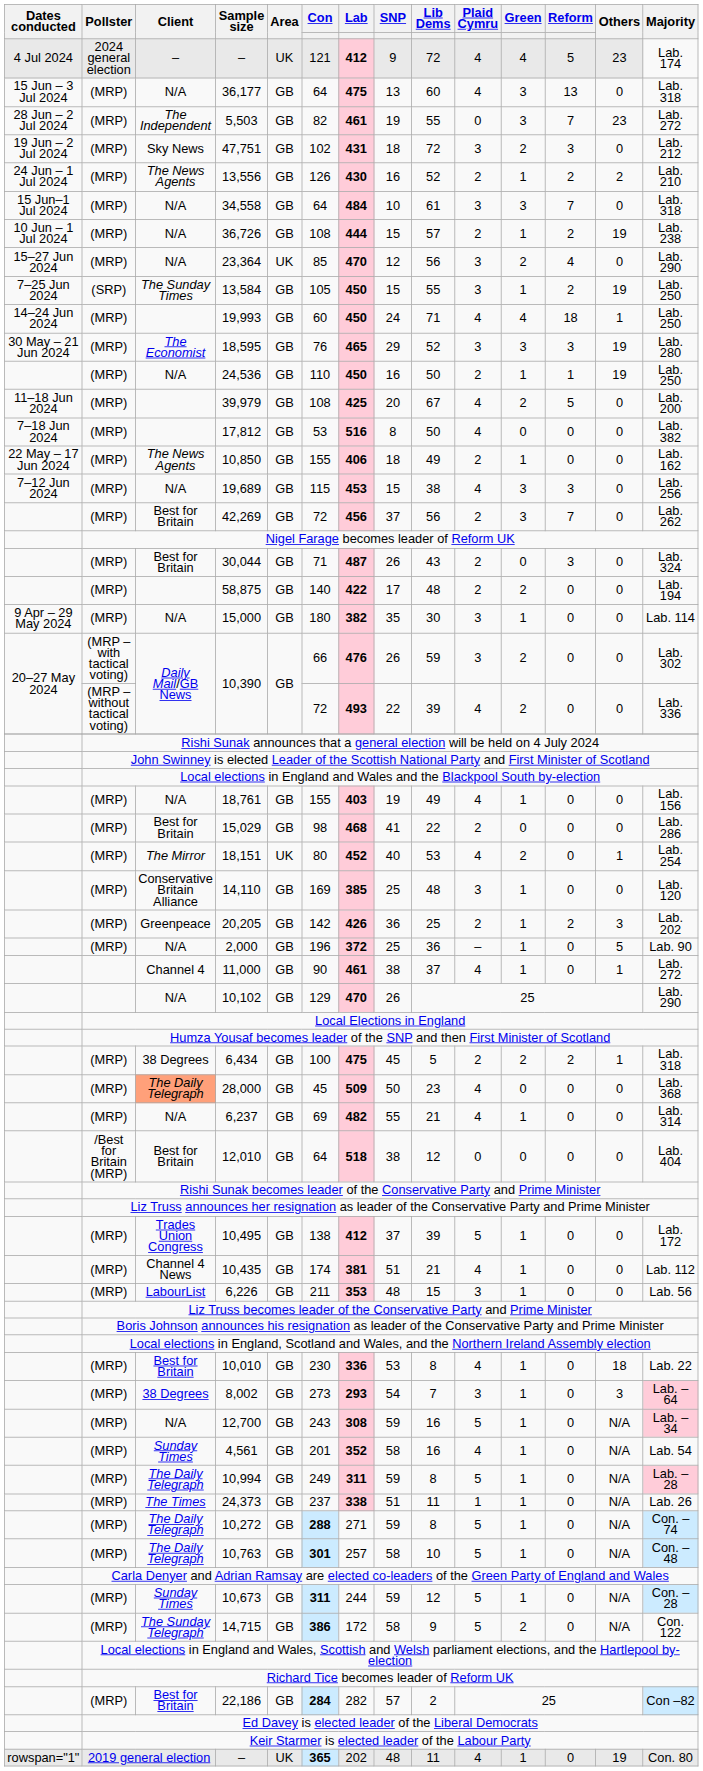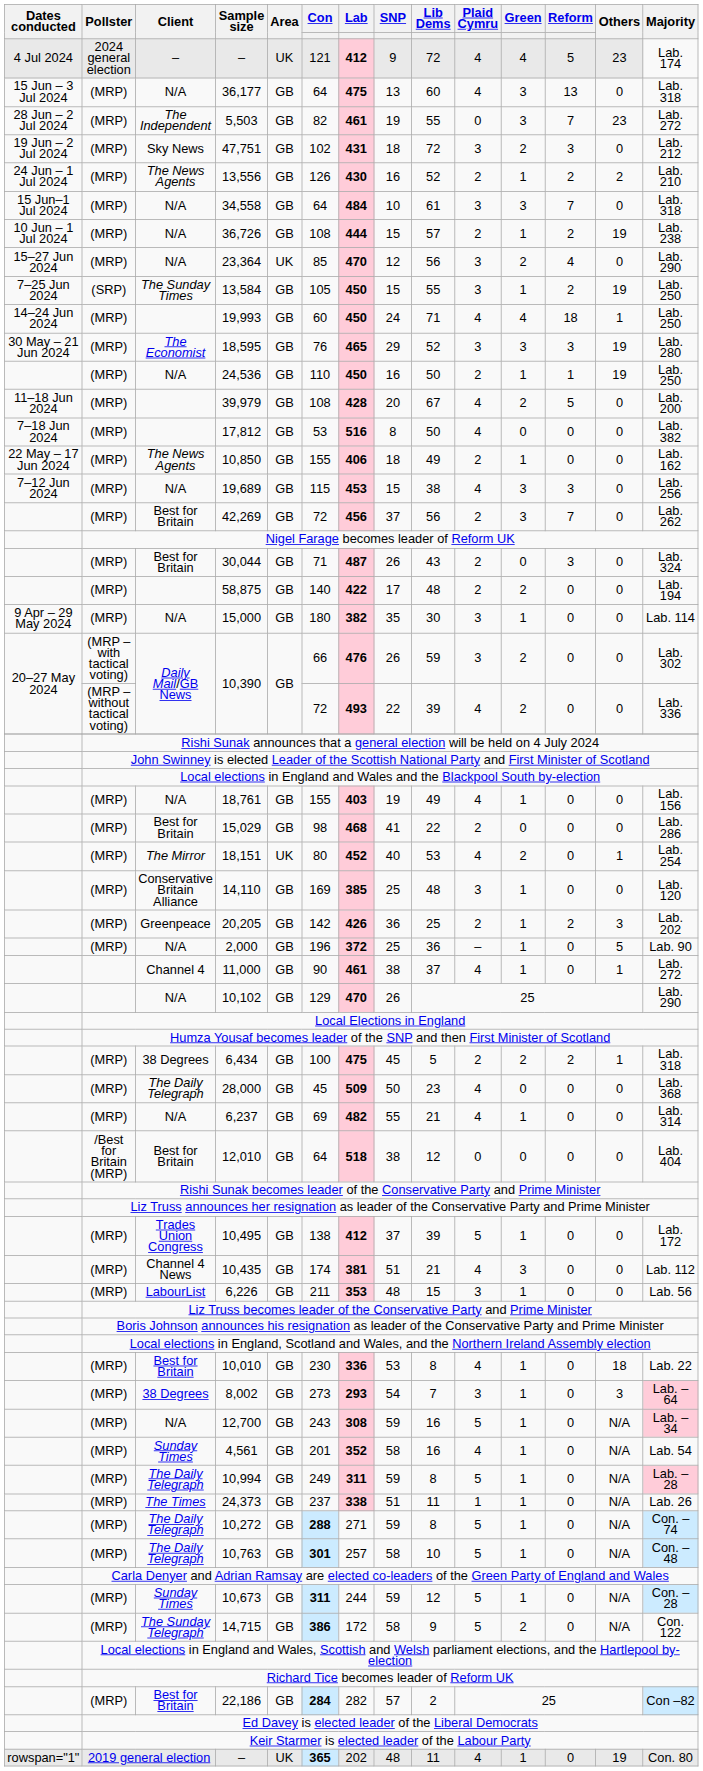(356, 403) 425 -> (356, 403) 428
(176, 1088) lightsalmon background -> (176, 1088) no background
(523, 1269) 1 -> (523, 1269) 3
